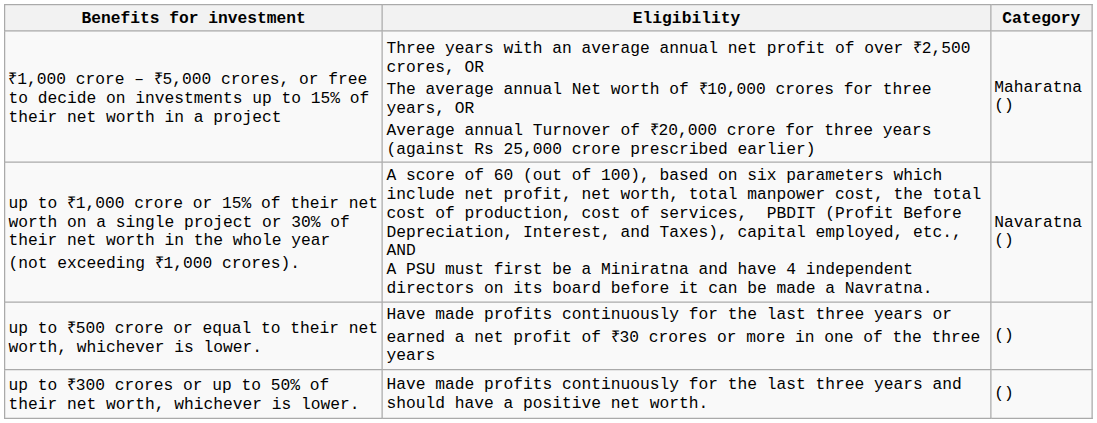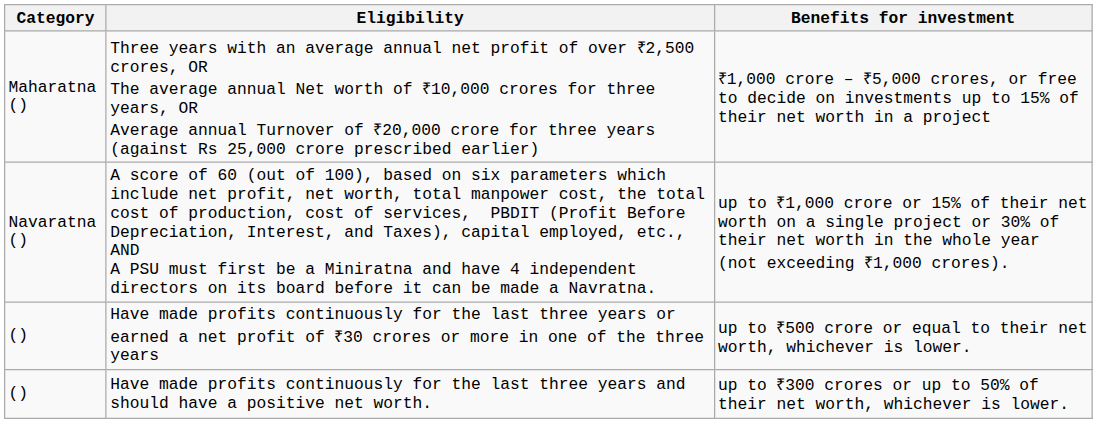columns swapped: (1041, 18) <-> (194, 18)
